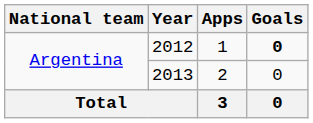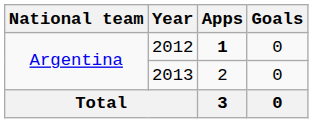(222, 47) normal -> (222, 47) bold
(277, 47) bold -> (277, 47) normal
